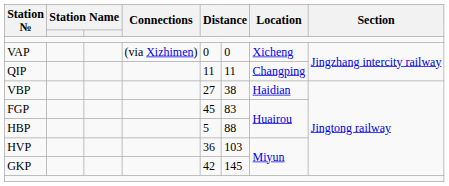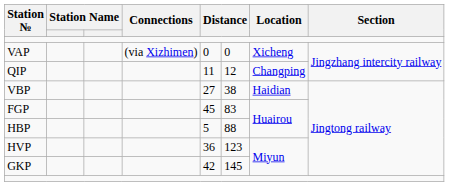(230, 71) 11 -> (230, 71) 12
(233, 147) 103 -> (233, 147) 123
